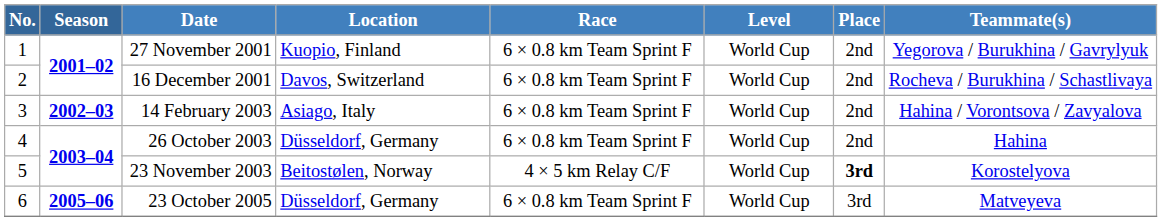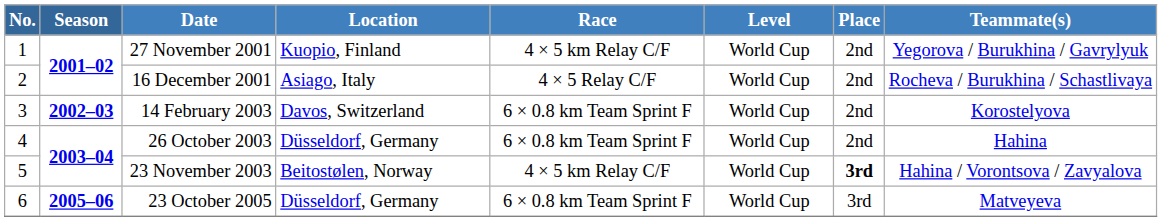(597, 50) 6 × 0.8 km Team Sprint F -> (597, 50) 4 × 5 km Relay C/F
(352, 80) Davos, Switzerland -> (328, 80) Asiago, Italy
(597, 80) 6 × 0.8 km Team Sprint F -> (597, 80) 4 × 5 Relay C/F
(328, 110) Asiago, Italy -> (352, 110) Davos, Switzerland
(1020, 110) Hahina / Vorontsova / Zavyalova -> (1020, 110) Korostelyova
(1020, 171) Korostelyova -> (1020, 171) Hahina / Vorontsova / Zavyalova
